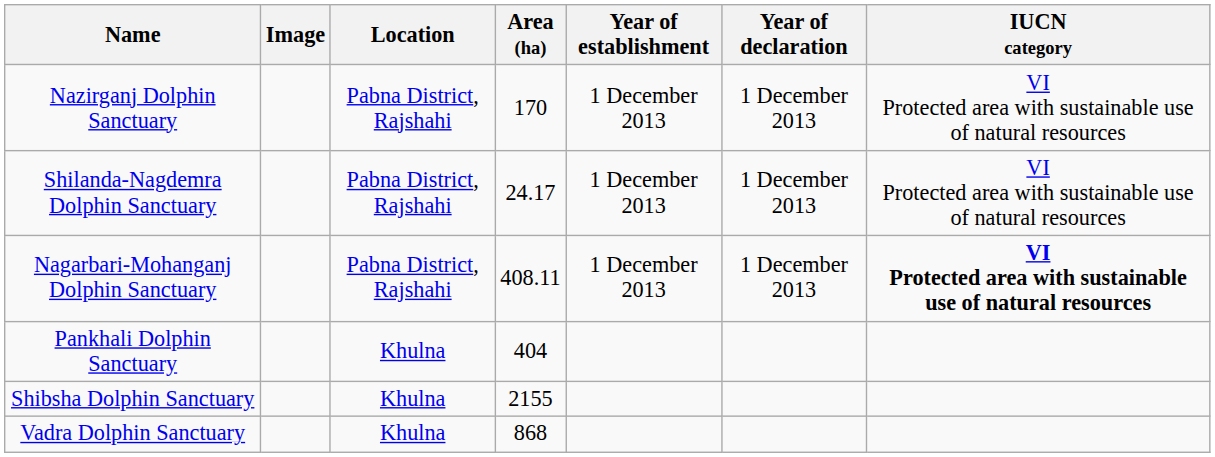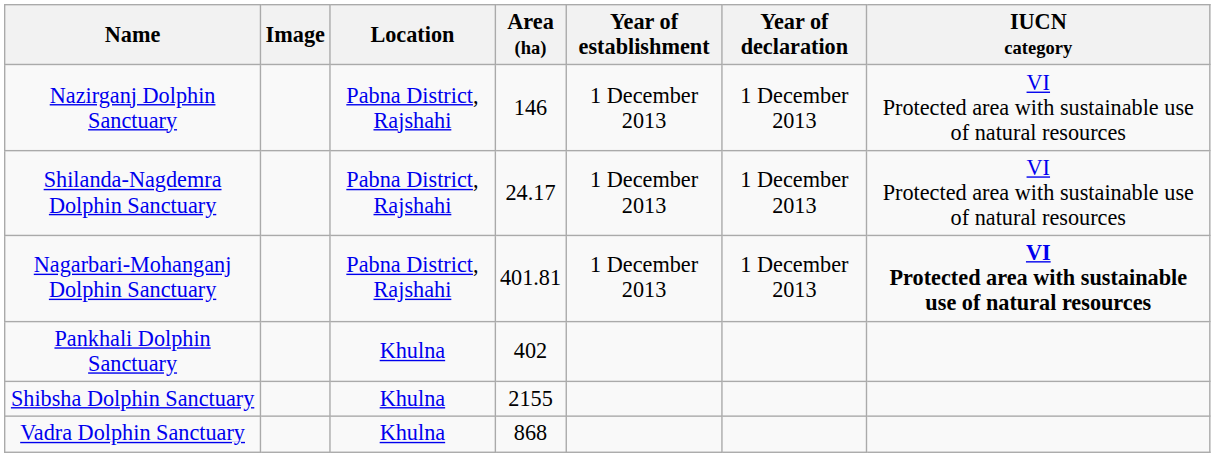(530, 107) 170 -> (531, 107) 146
(530, 278) 408.11 -> (531, 278) 401.81
(530, 350) 404 -> (531, 350) 402
